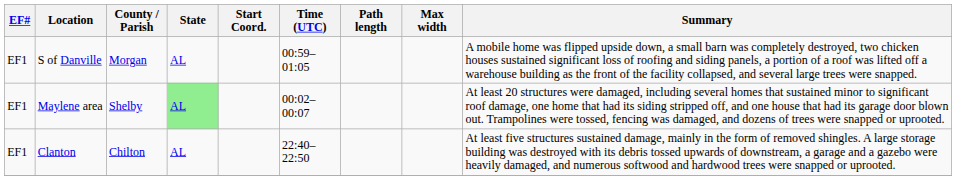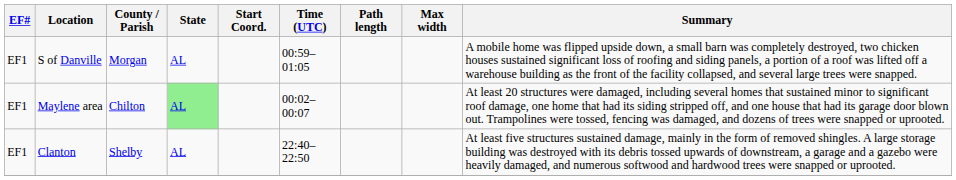(126, 106) Shelby -> (127, 106) Chilton
(127, 152) Chilton -> (126, 152) Shelby
